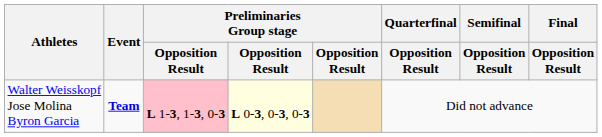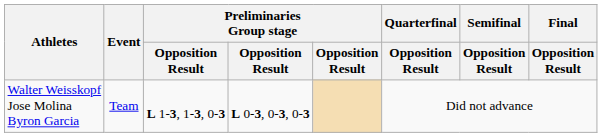(124, 106) bold -> (124, 106) normal
(186, 114) pink background -> (186, 114) no background
(270, 114) lightyellow background -> (270, 114) no background
